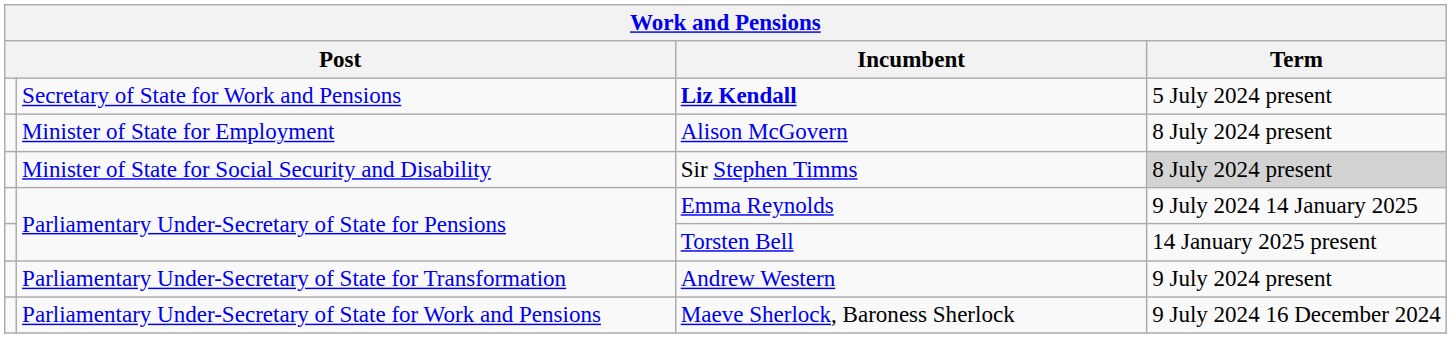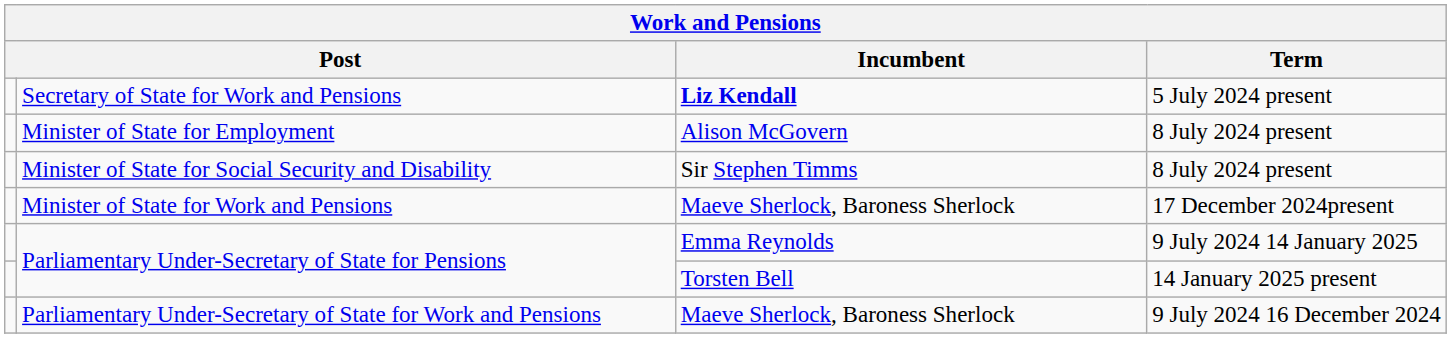(1242, 168) lightgrey background -> (1242, 168) no background
+ row: (207, 205)
- row: (294, 278)
